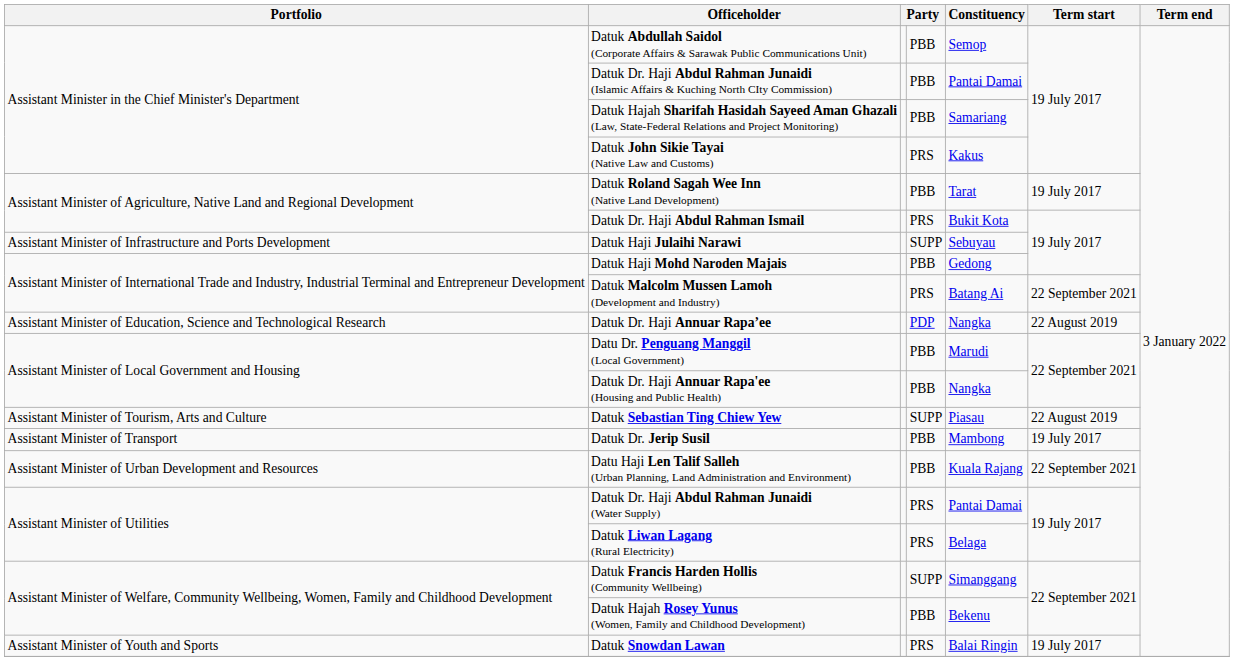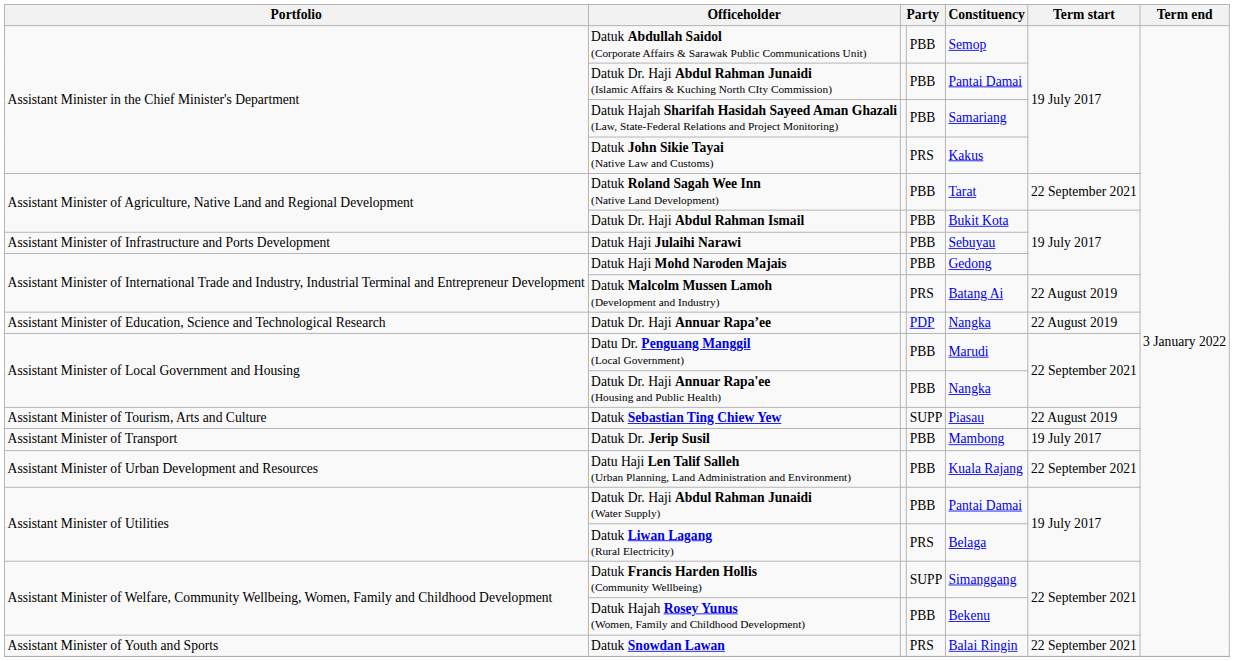(1066, 191) 19 July 2017 -> (1084, 191) 22 September 2021
(922, 221) PRS -> (923, 221) PBB
(926, 242) SUPP -> (923, 242) PBB
(1084, 293) 22 September 2021 -> (1074, 293) 22 August 2019
(922, 505) PRS -> (923, 505) PBB
(1066, 645) 19 July 2017 -> (1084, 645) 22 September 2021
